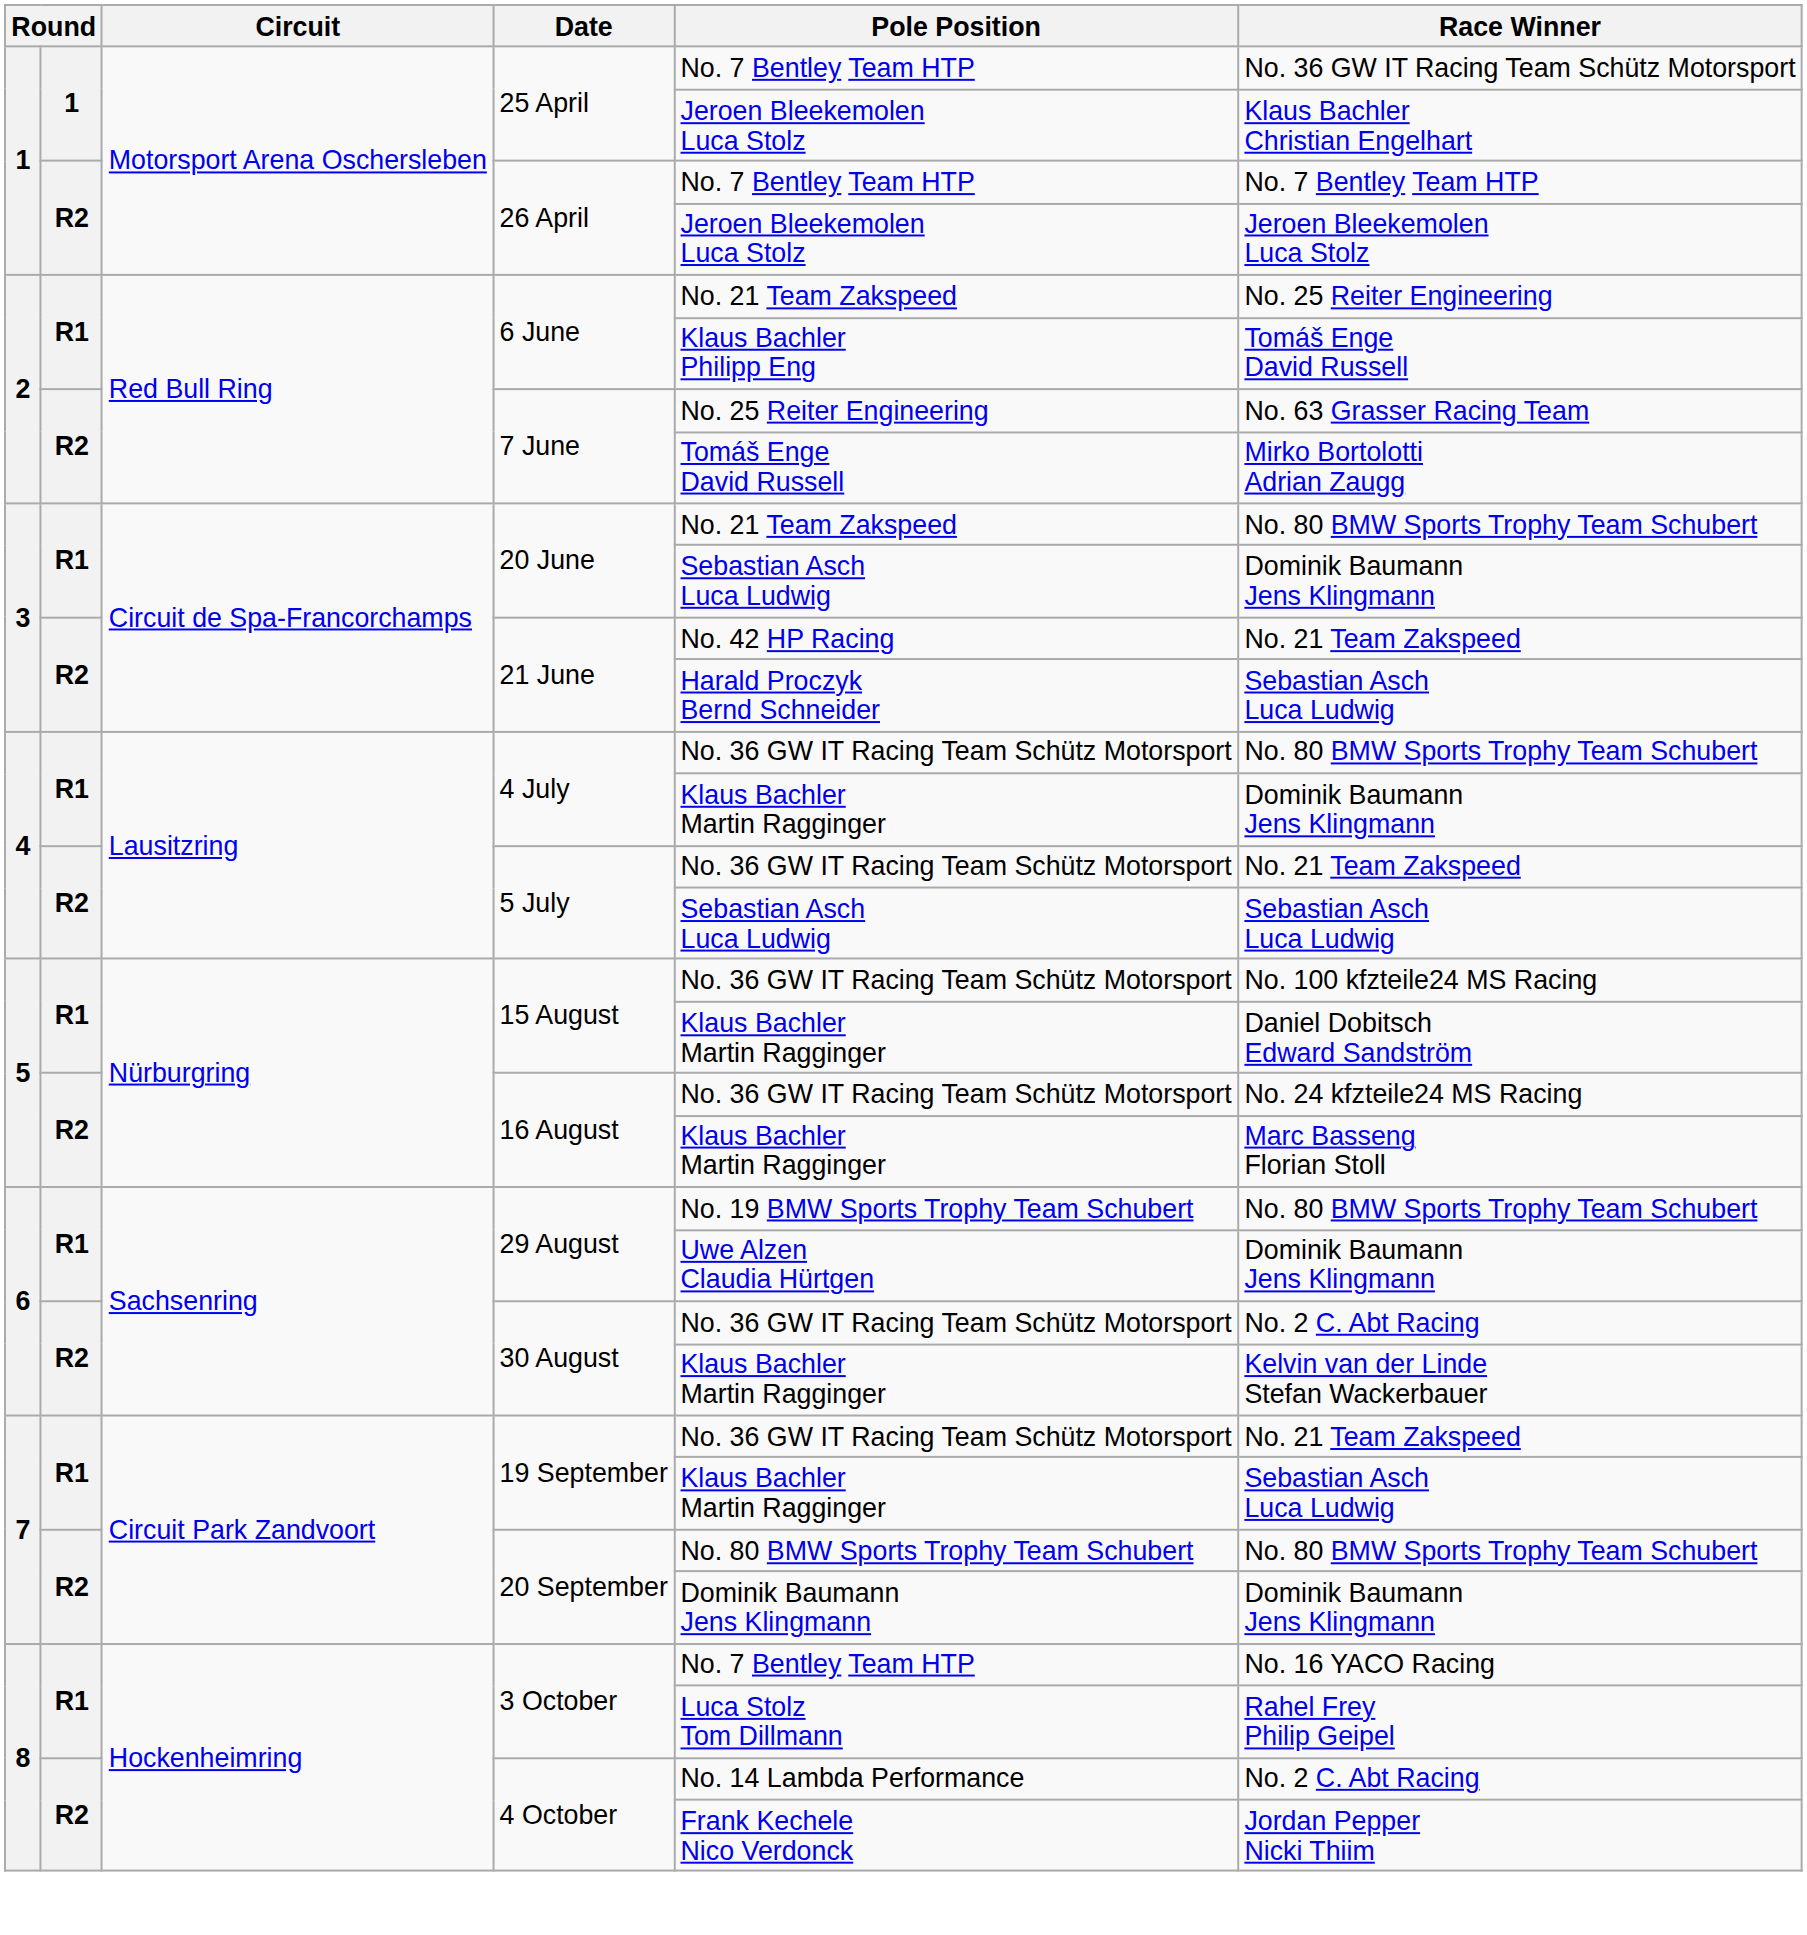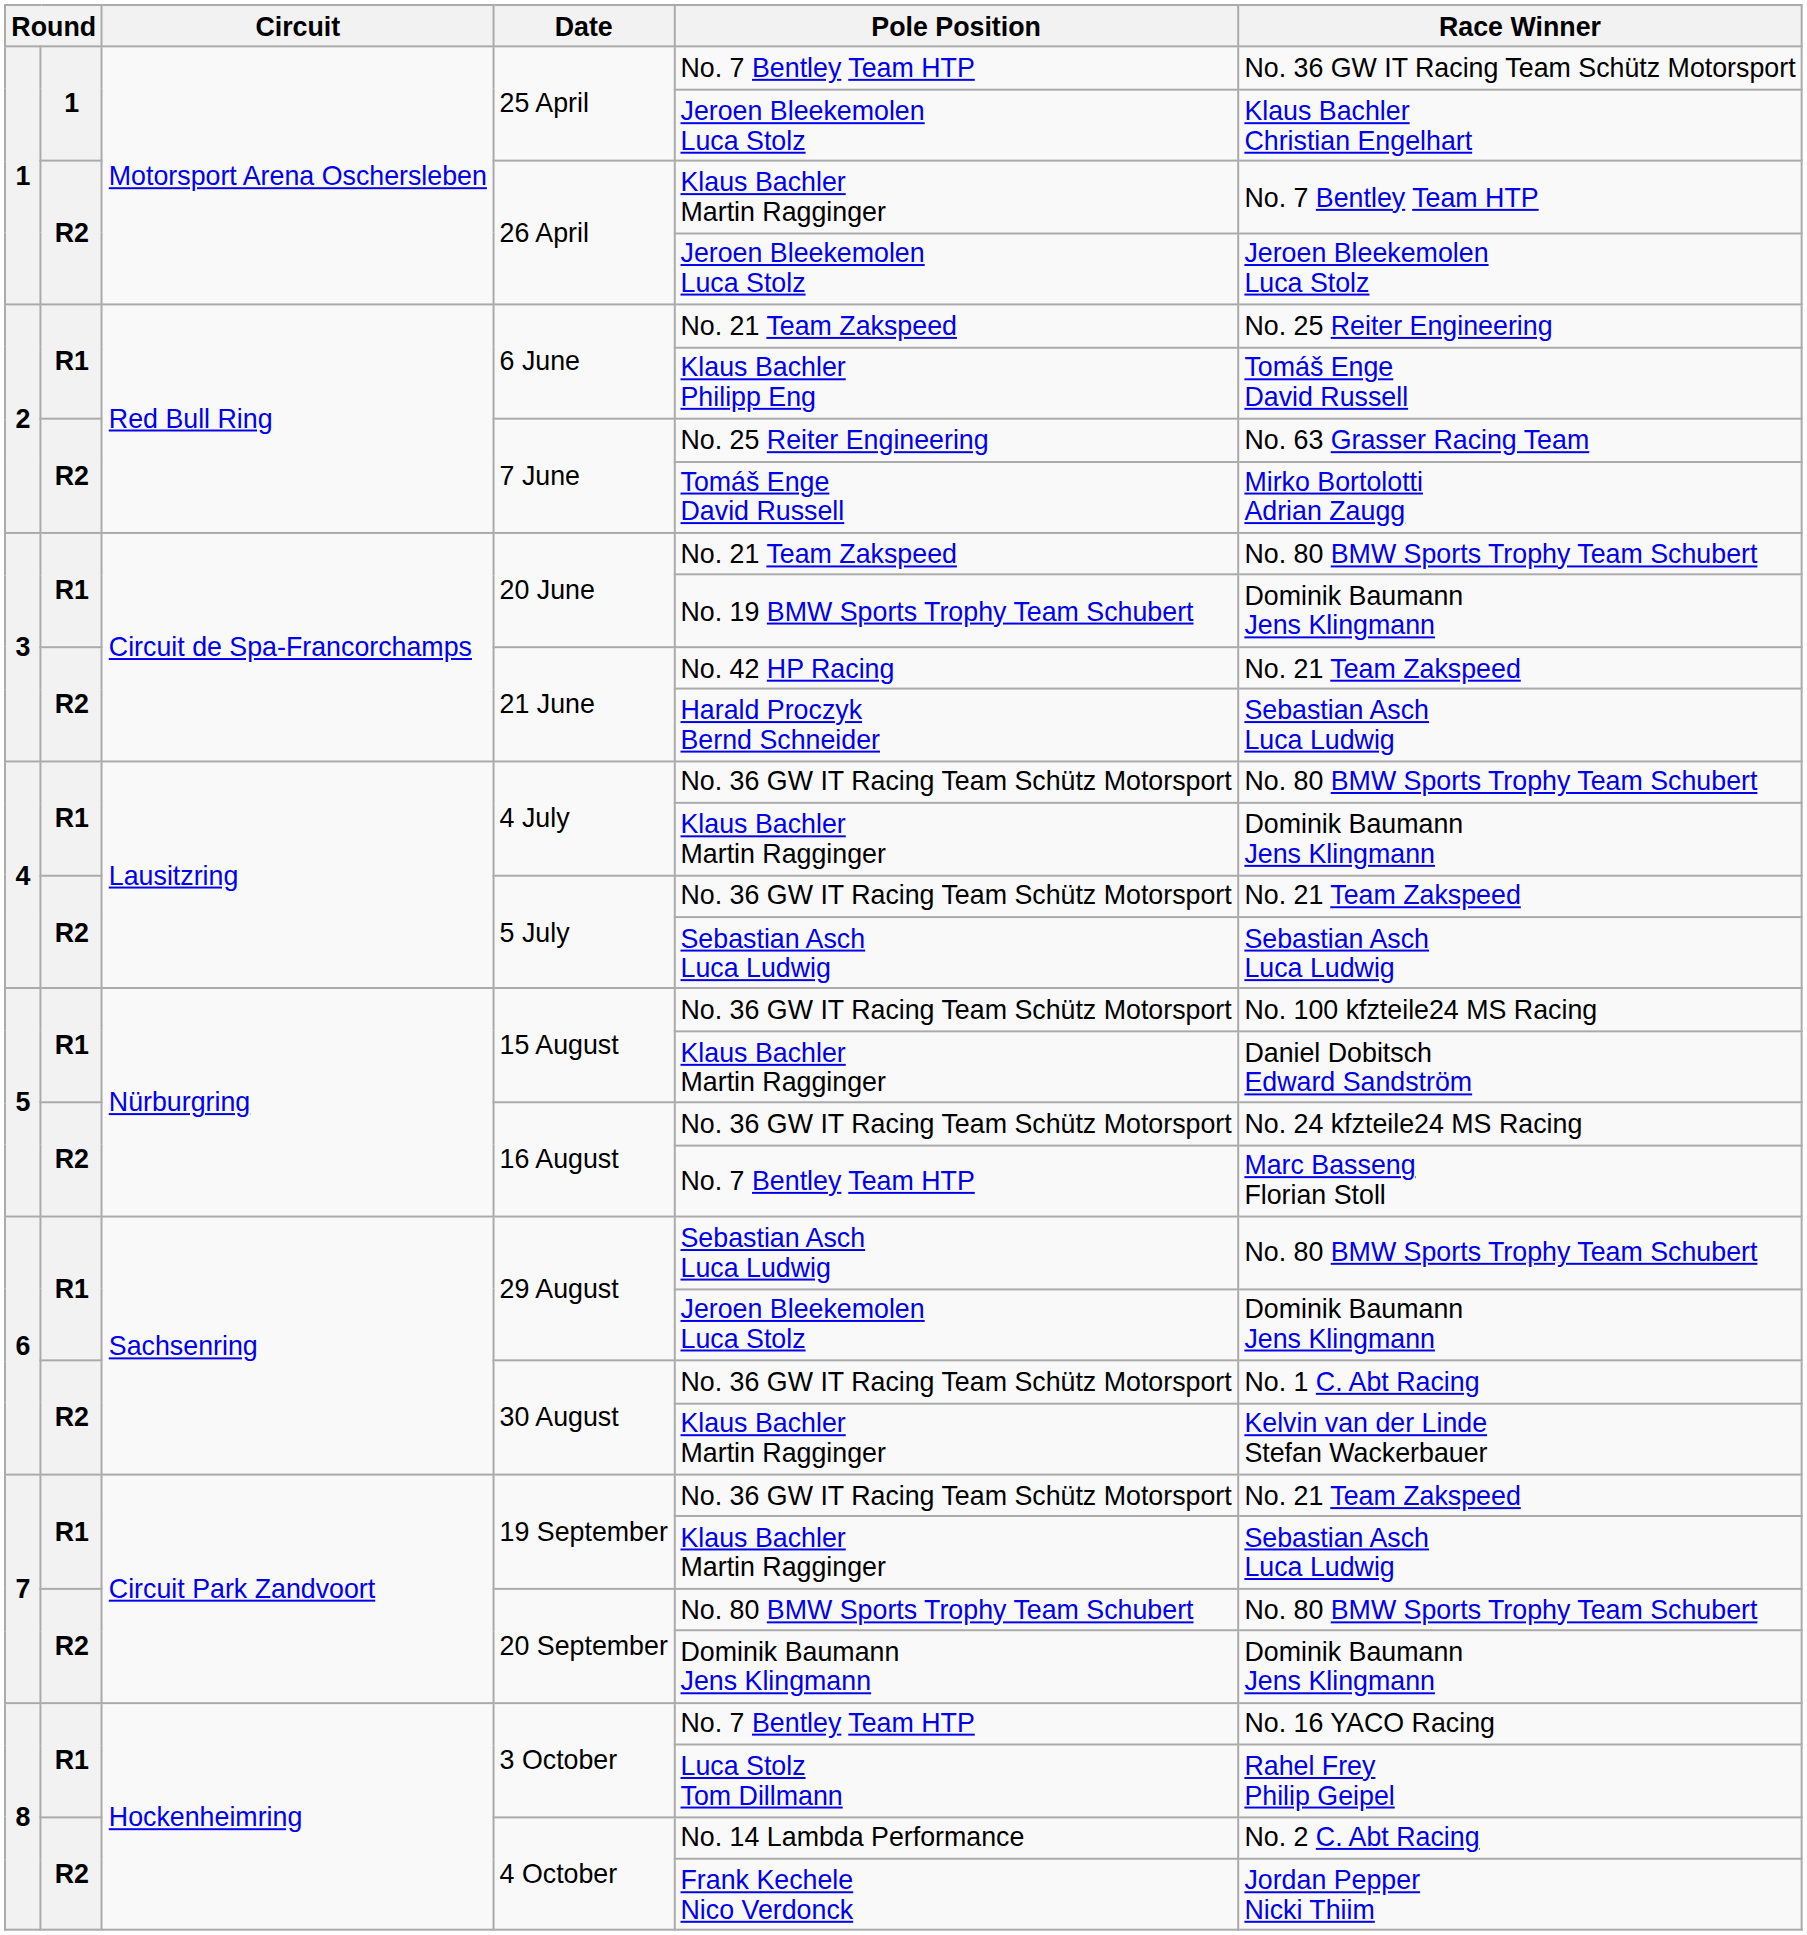(828, 182) No. 7 Bentley Team HTP -> (783, 197) Klaus Bachler Martin Ragginger
(773, 581) Sebastian Asch Luca Ludwig -> (937, 611) No. 19 BMW Sports Trophy Team Schubert
(783, 1151) Klaus Bachler Martin Ragginger -> (828, 1181) No. 7 Bentley Team HTP
(937, 1208) No. 19 BMW Sports Trophy Team Schubert -> (773, 1252) Sebastian Asch Luca Ludwig
(777, 1265) Uwe Alzen Claudia Hürtgen -> (803, 1324) Jeroen Bleekemolen Luca Stolz
(1362, 1322) No. 2 C. Abt Racing -> (1362, 1381) No. 1 C. Abt Racing
